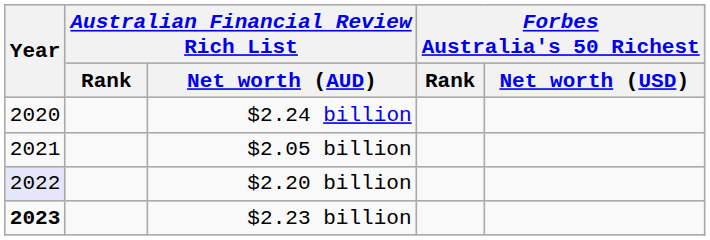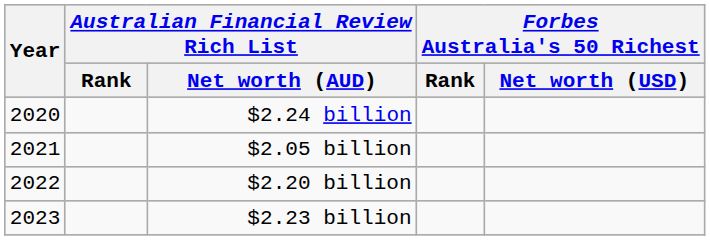(35, 184) lavender background -> (35, 184) no background
(35, 218) bold -> (35, 218) normal
